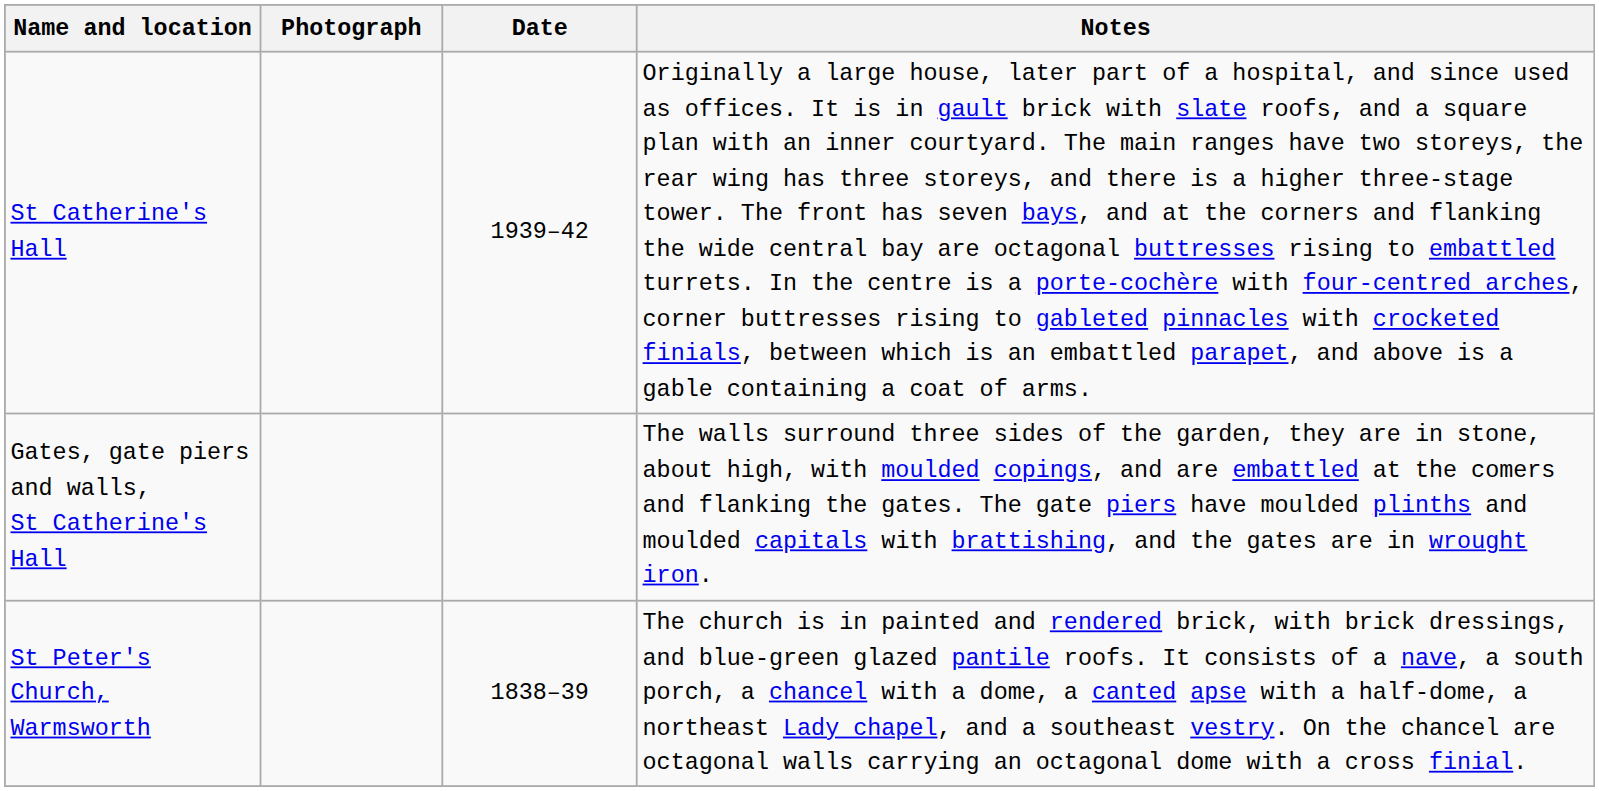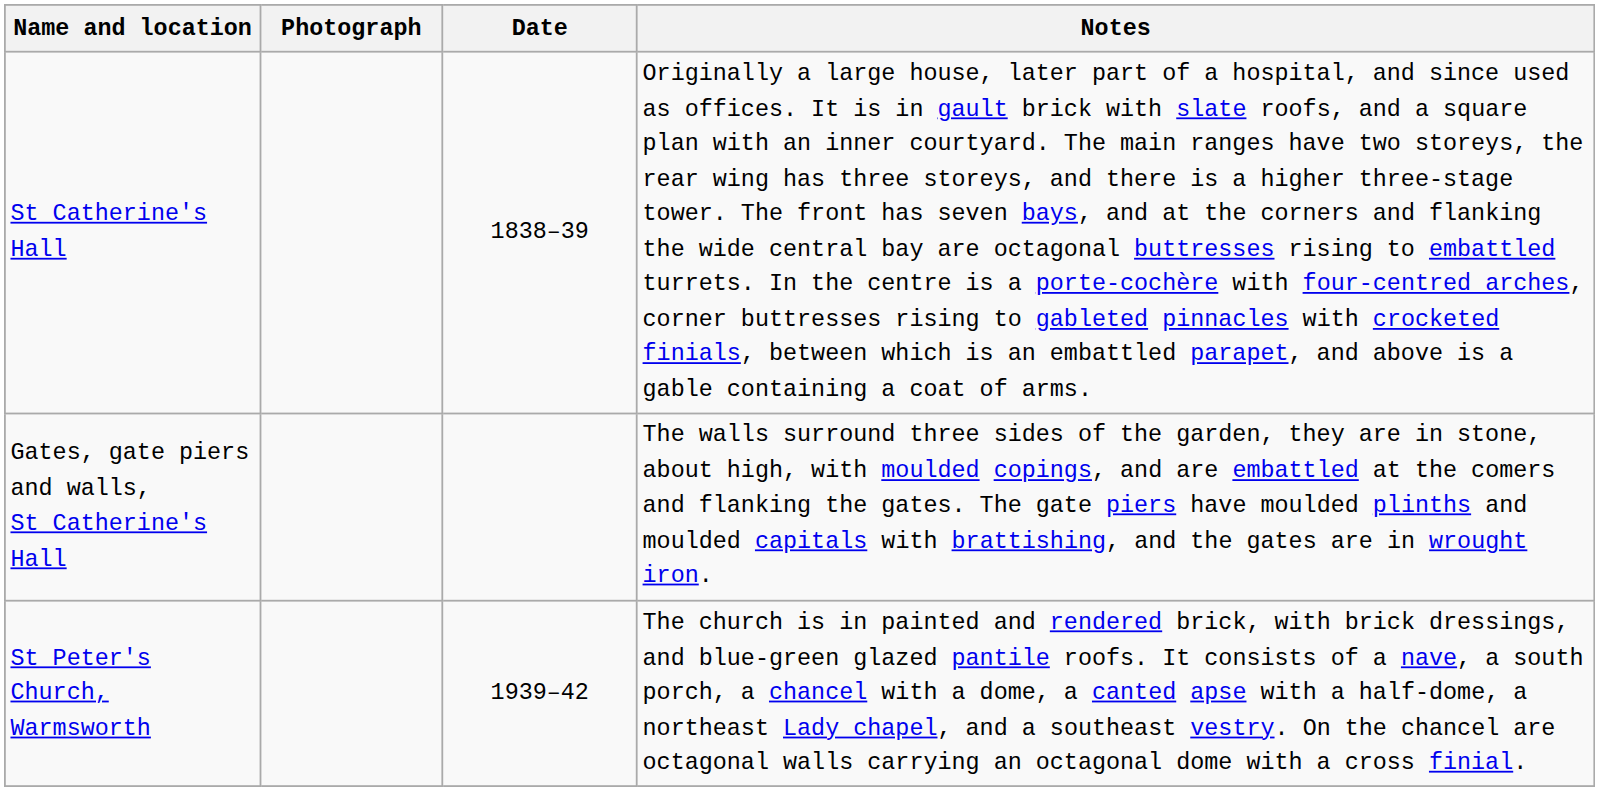(540, 232) 1939–42 -> (540, 232) 1838–39
(540, 693) 1838–39 -> (540, 693) 1939–42
